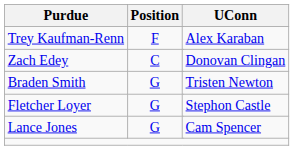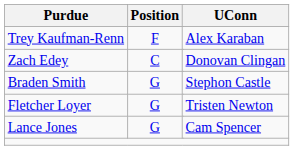(229, 82) Tristen Newton -> (228, 82) Stephon Castle
(228, 104) Stephon Castle -> (229, 104) Tristen Newton
